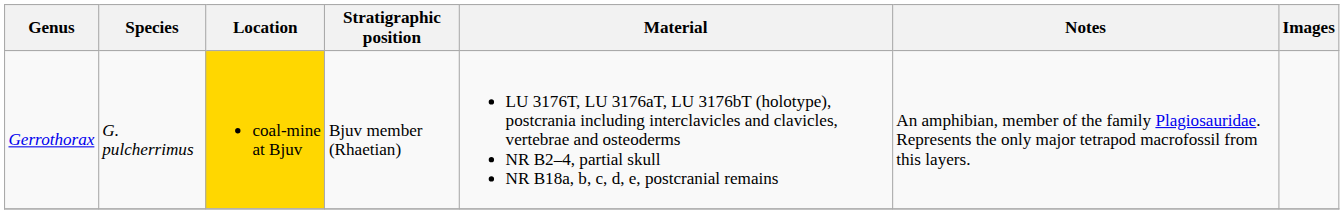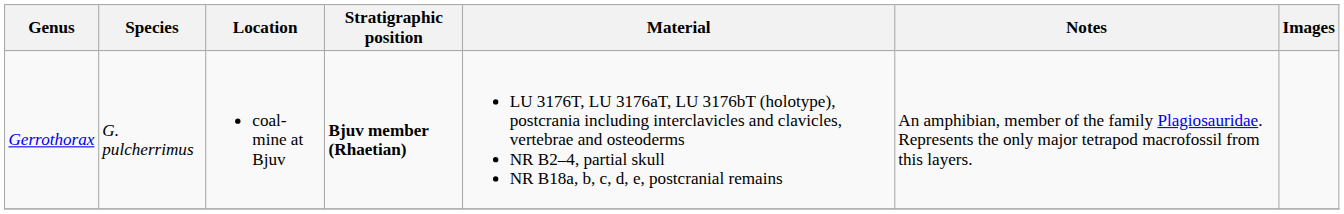(265, 139) gold background -> (265, 139) no background
(376, 139) normal -> (379, 139) bold
